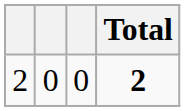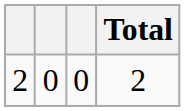(138, 79) bold -> (138, 79) normal
